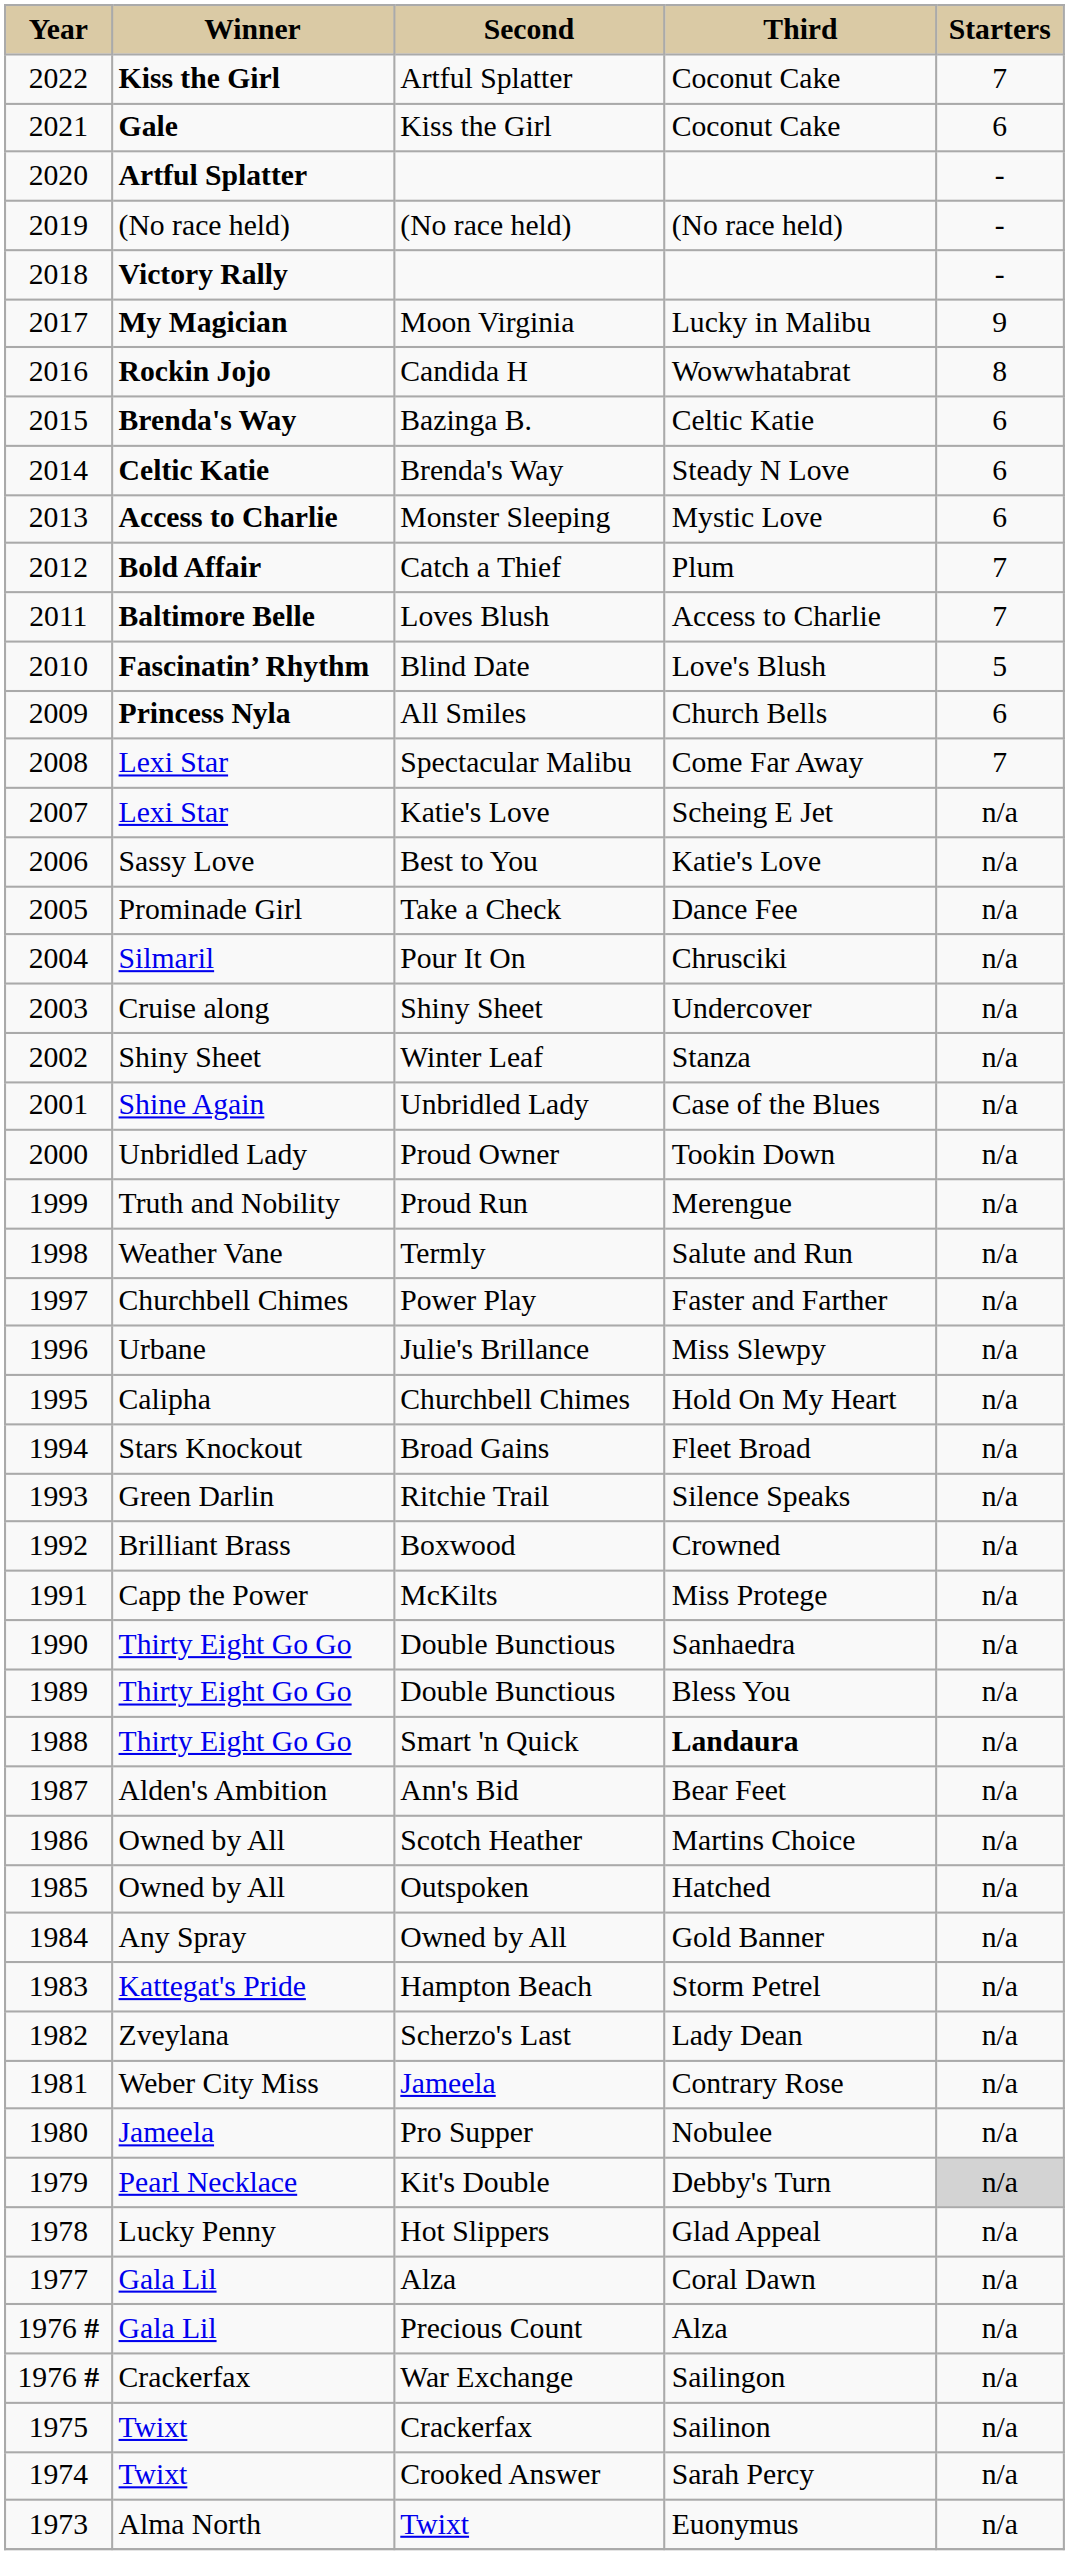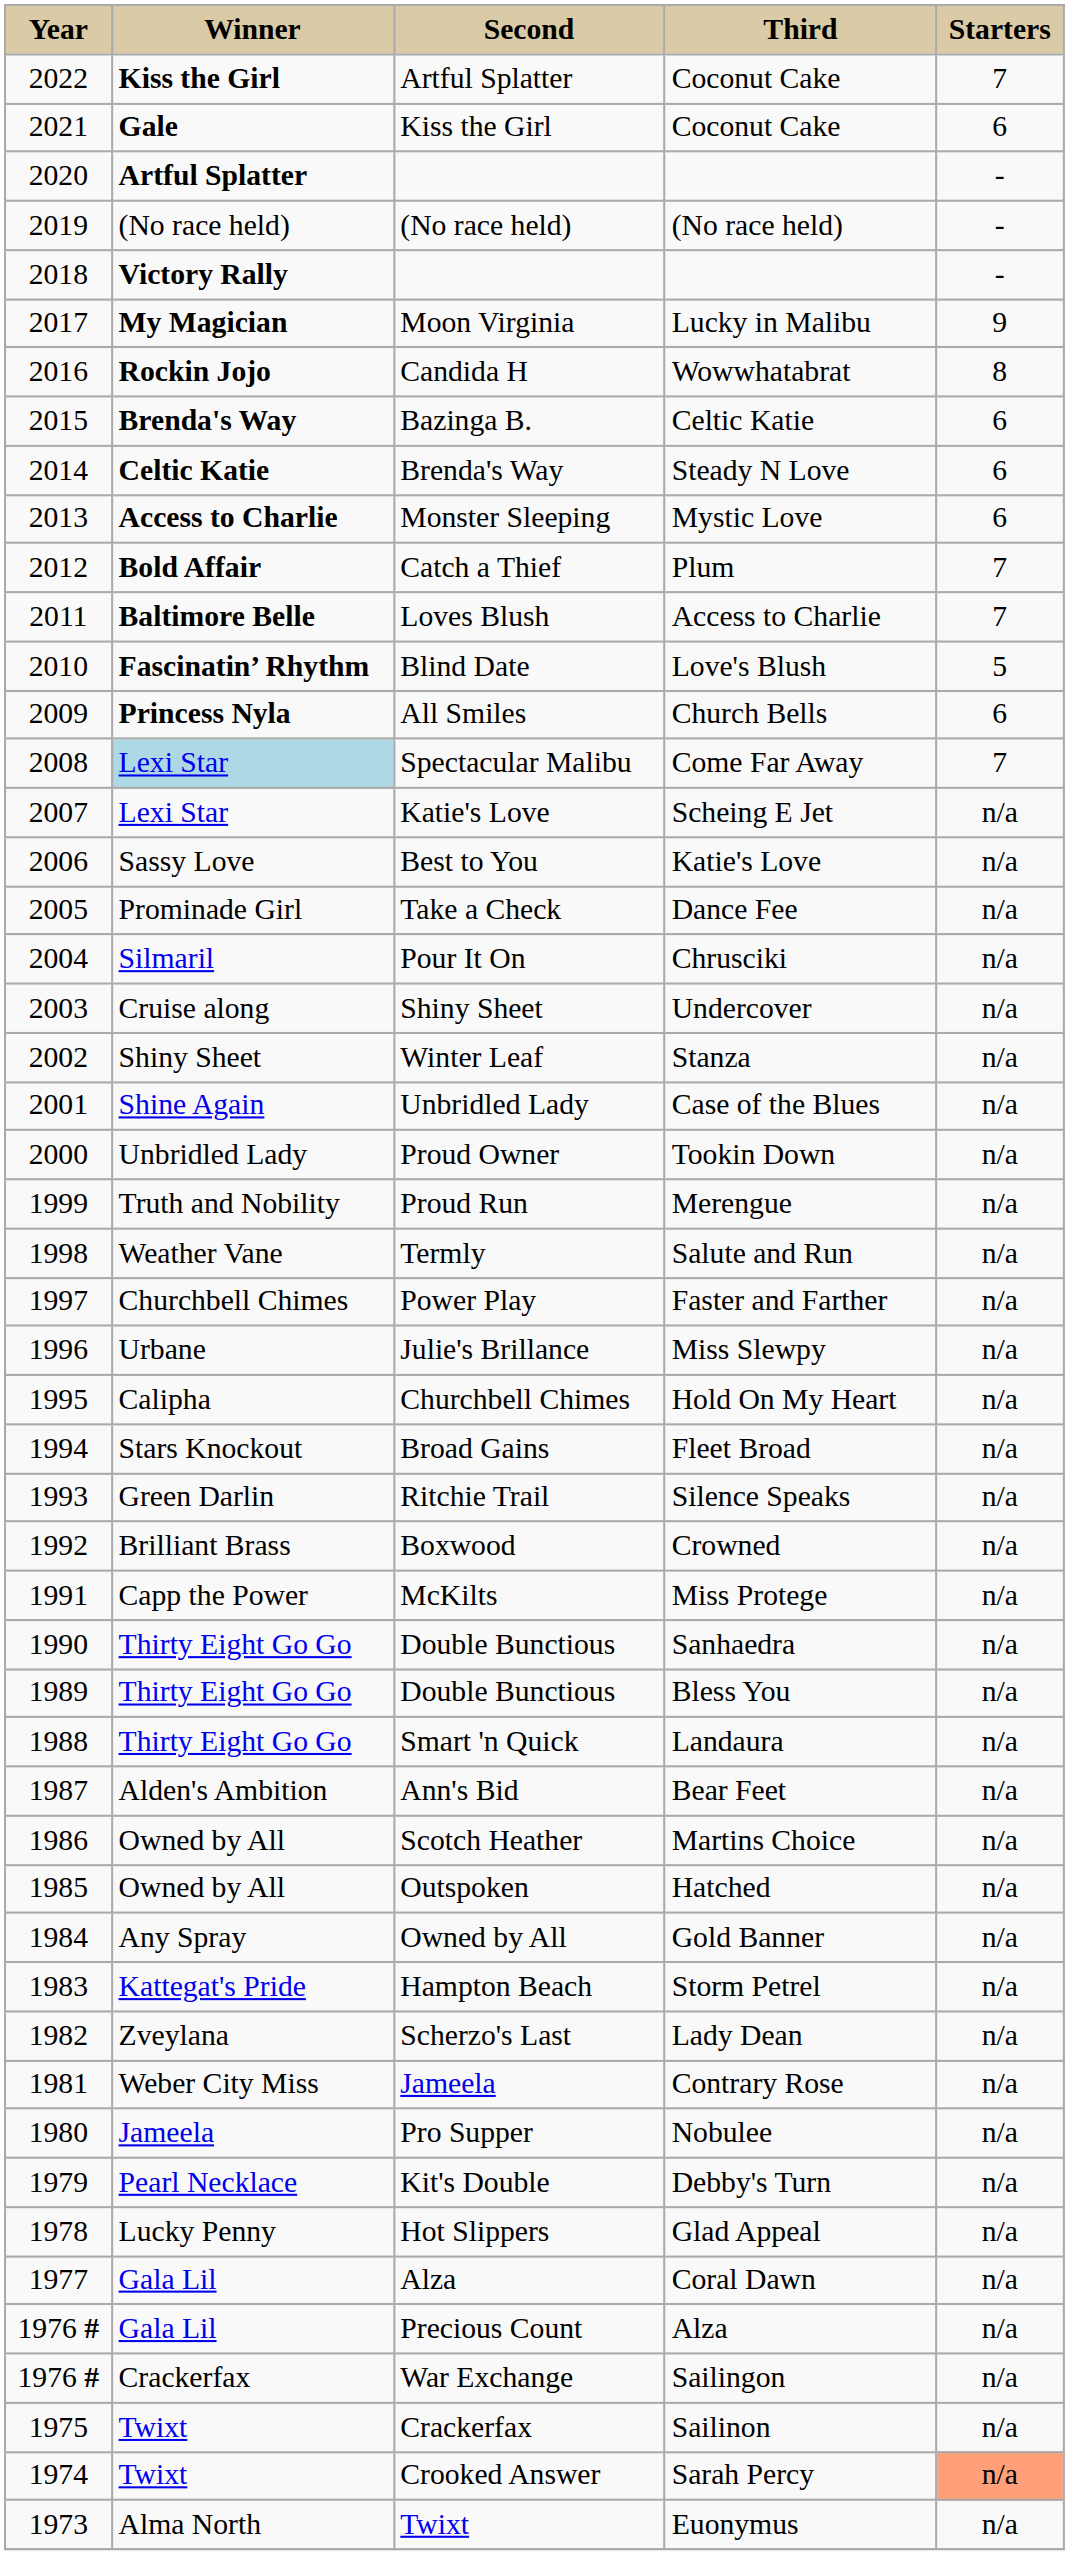(173, 763) no background -> (173, 763) lightblue background
(735, 1741) bold -> (728, 1741) normal
(1000, 2182) lightgrey background -> (1000, 2182) no background
(1000, 2475) no background -> (1000, 2475) lightsalmon background
